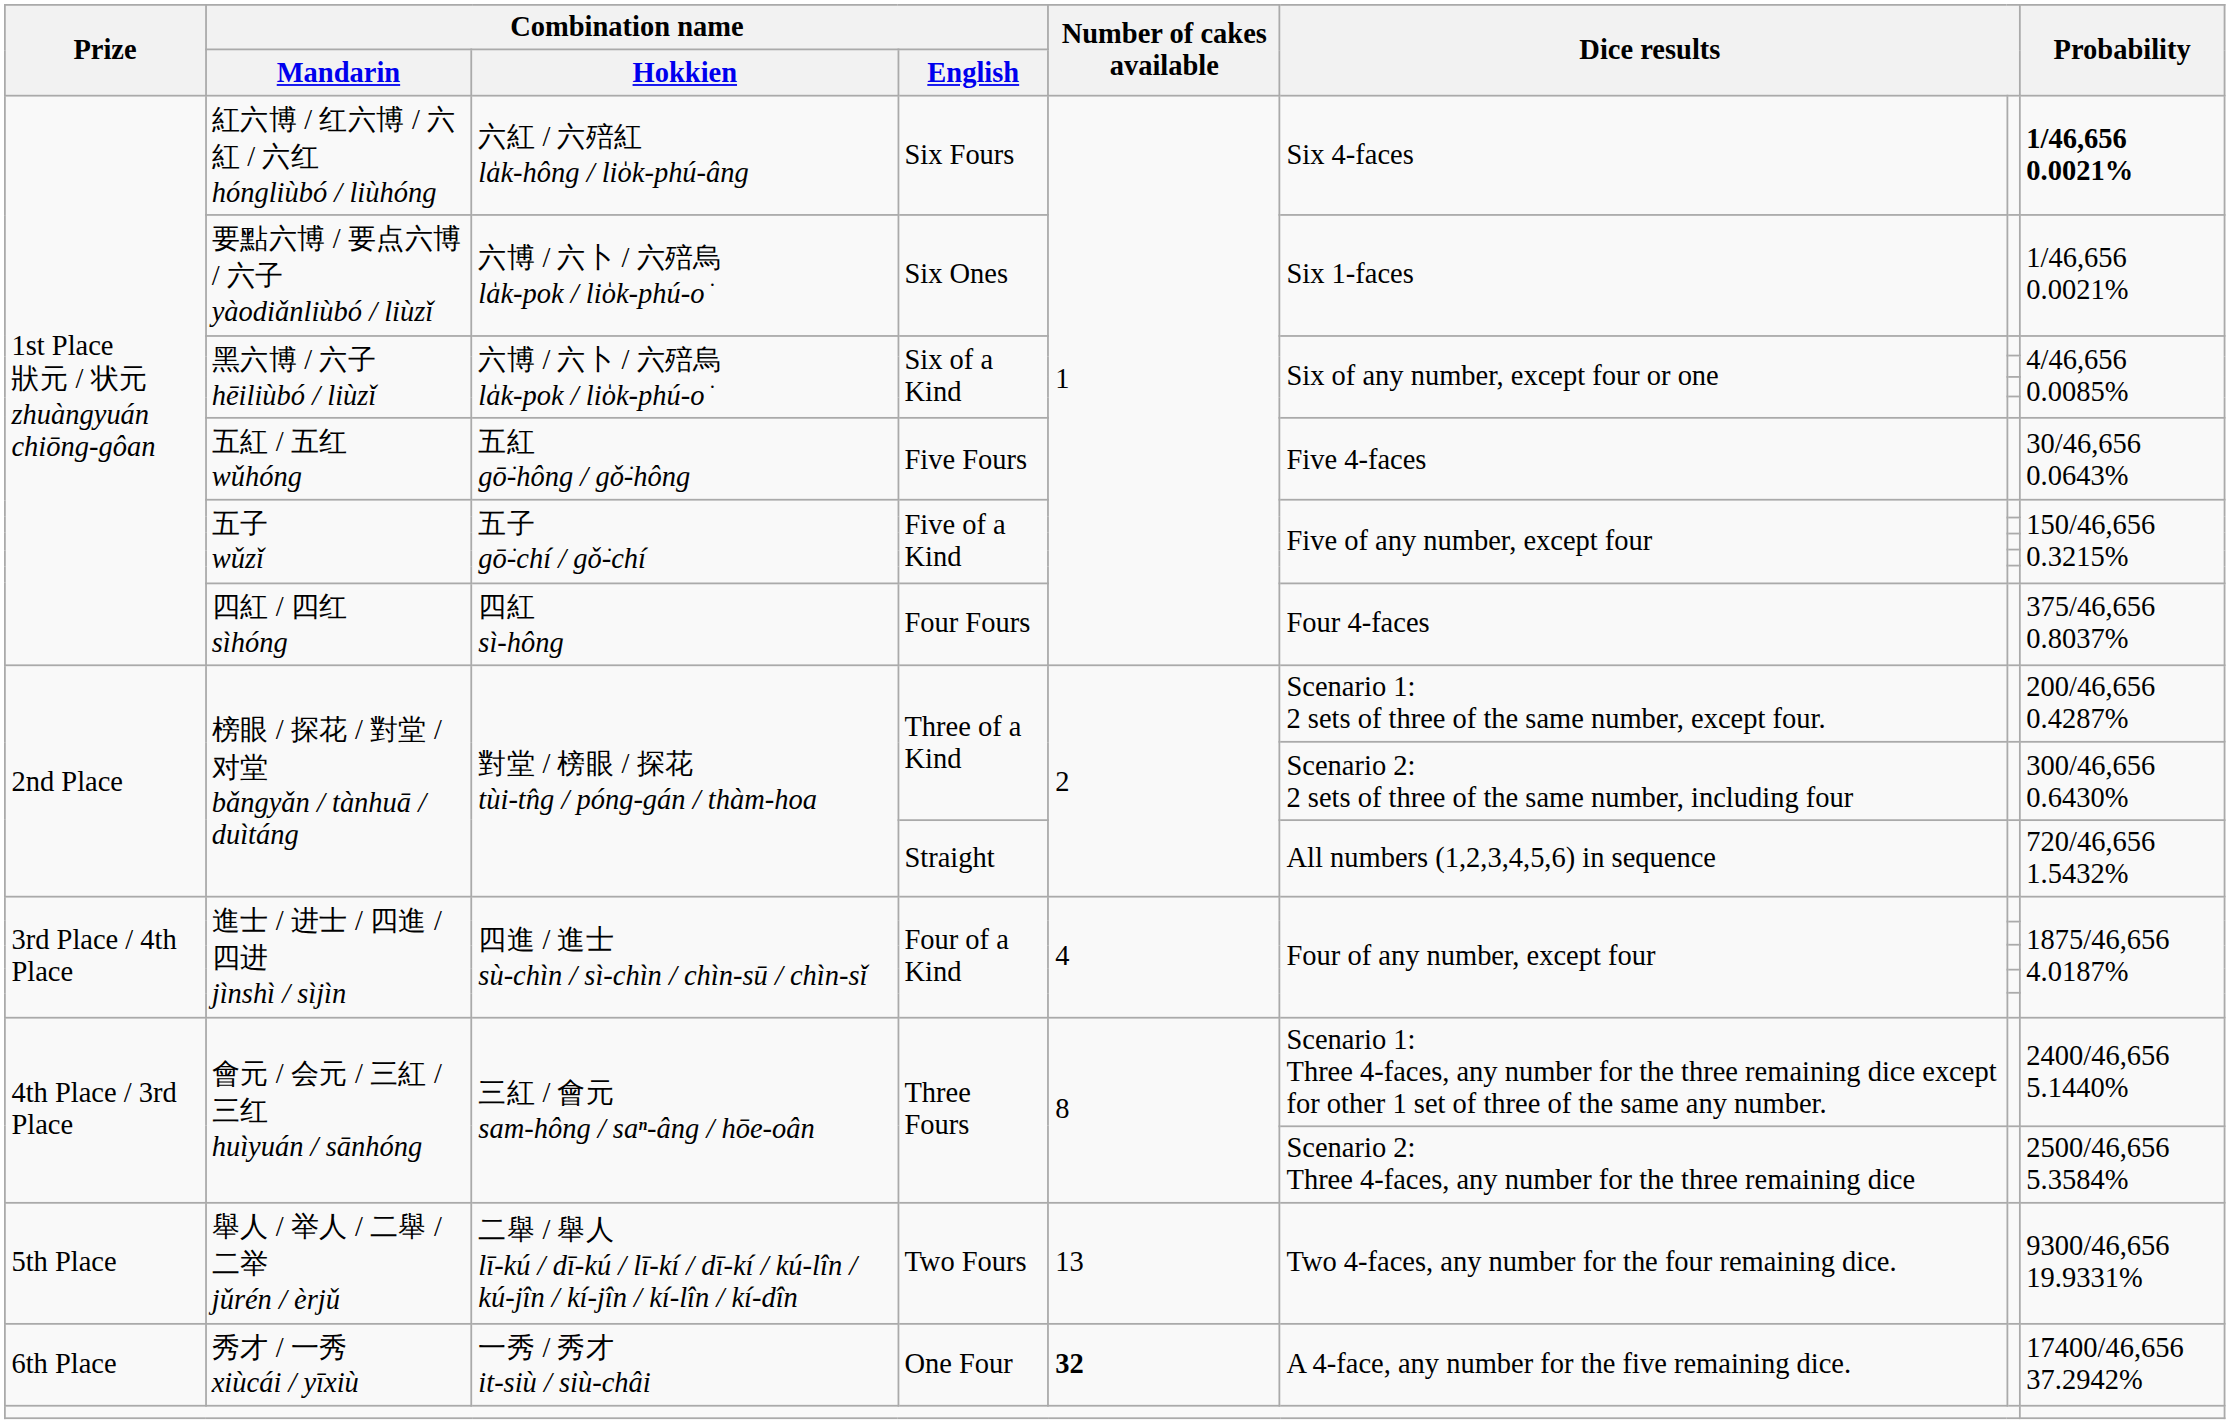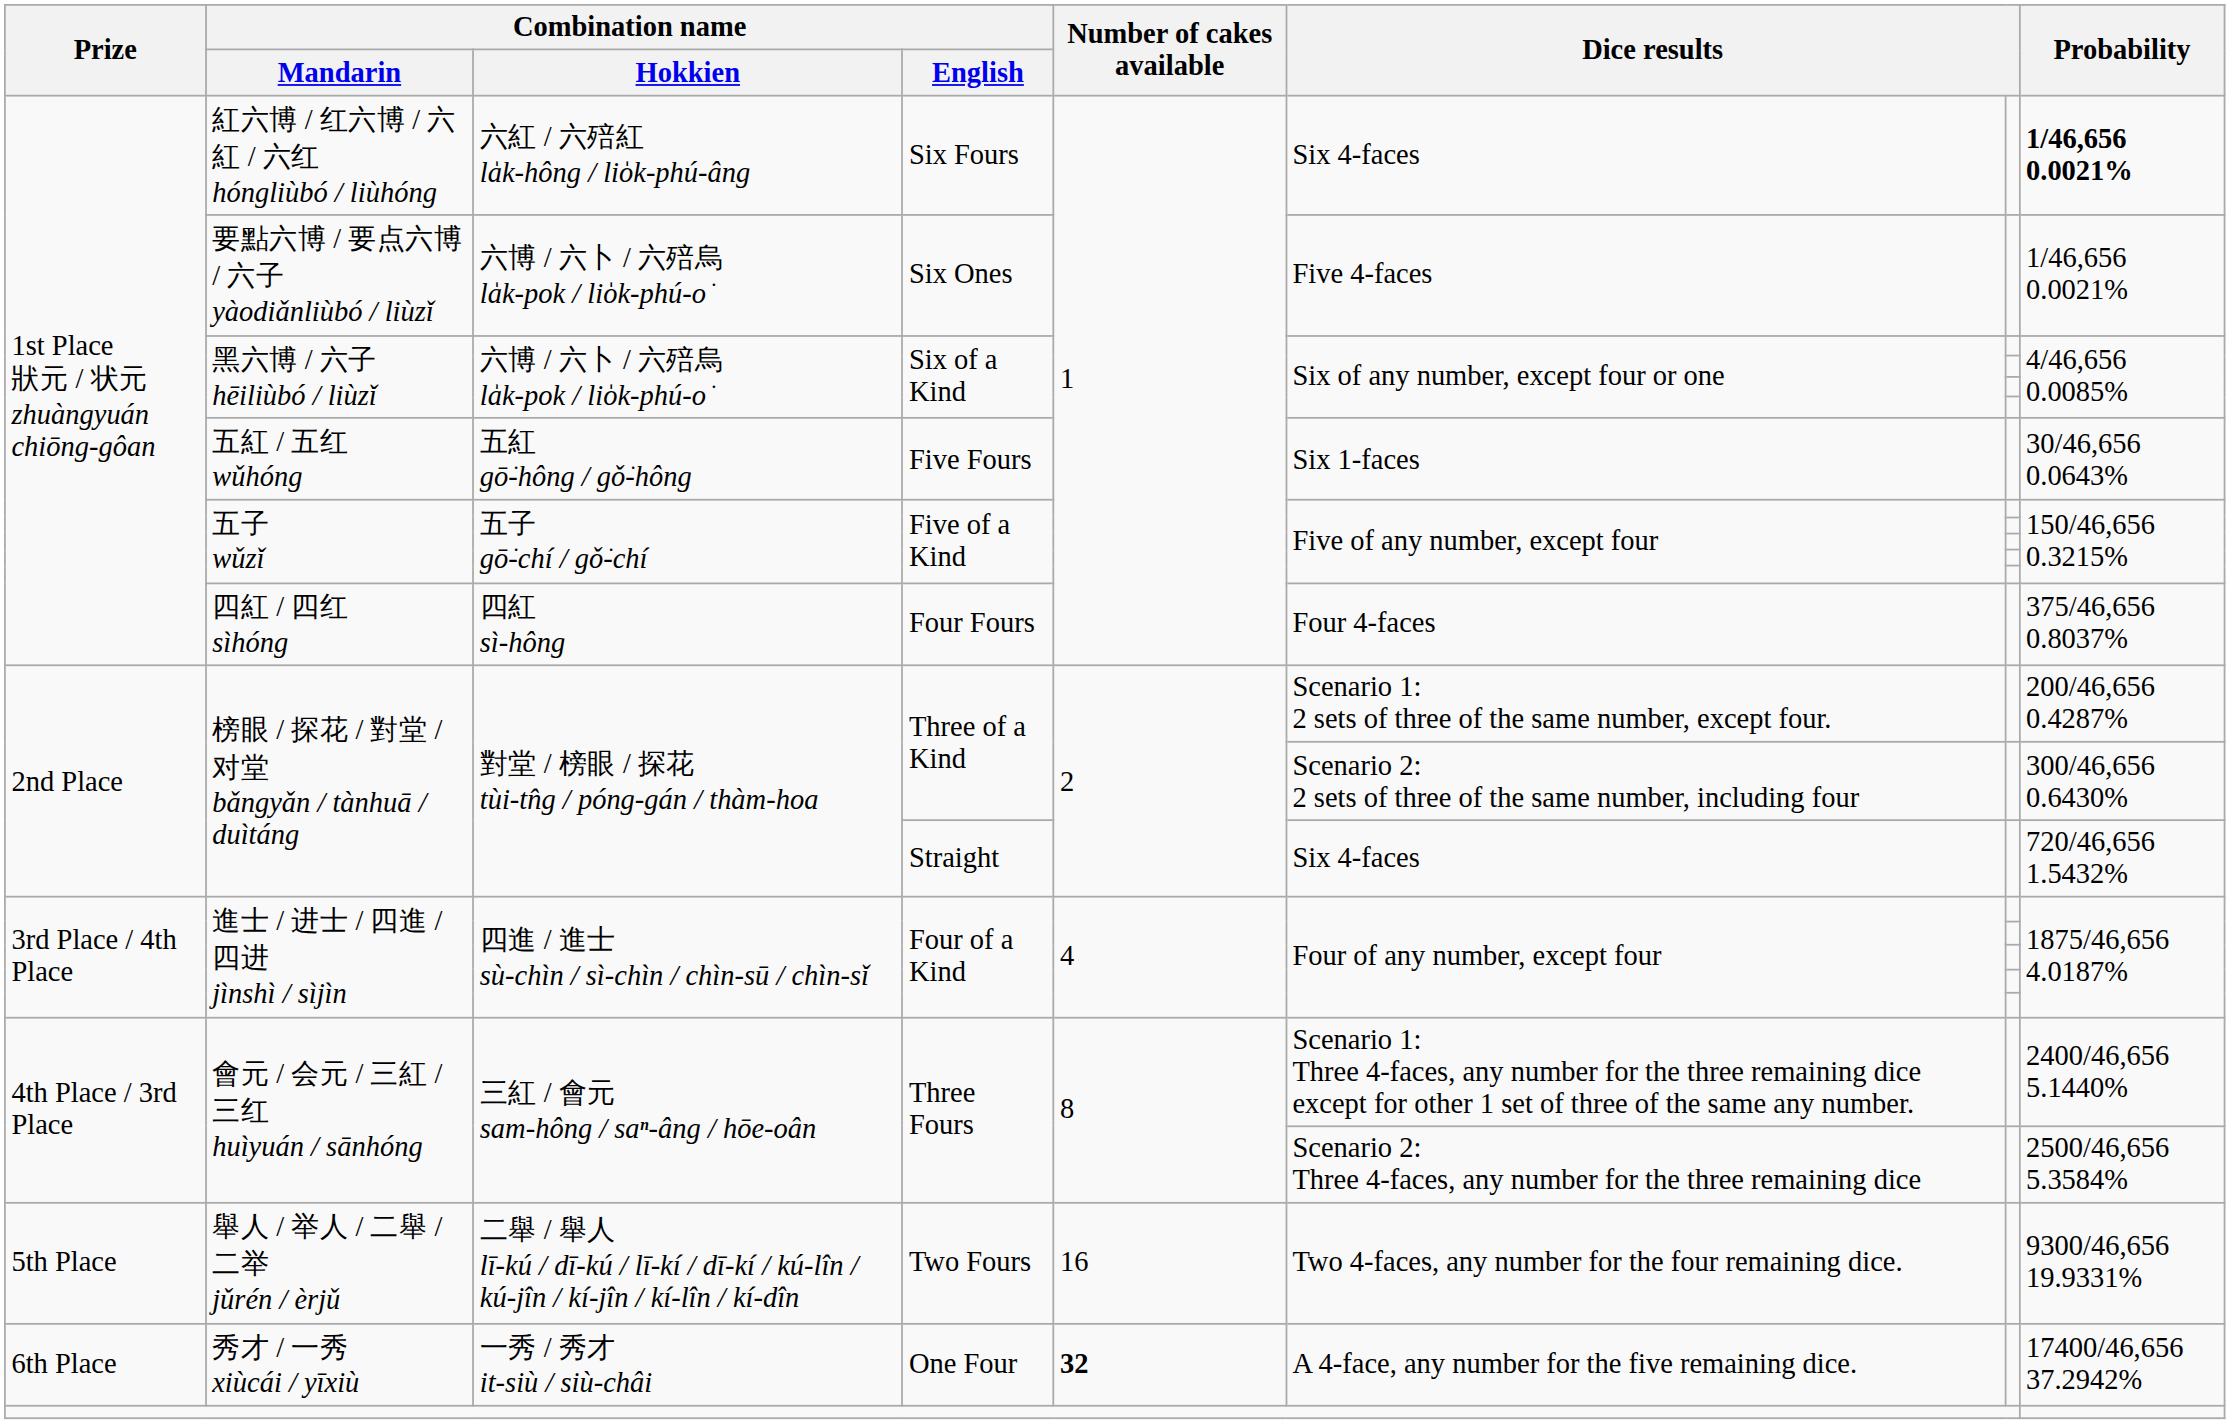(1350, 274) Six 1-faces -> (1362, 274) Five 4-faces
(1356, 458) Five 4-faces -> (1356, 458) Six 1-faces
(1501, 857) All numbers (1,2,3,4,5,6) in sequence -> (1356, 857) Six 4-faces
(1069, 1262) 13 -> (1074, 1262) 16
